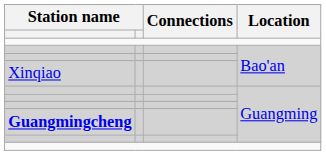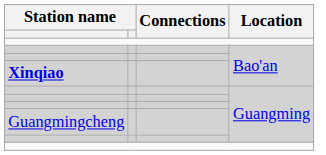(35, 73) normal -> (36, 73) bold
(70, 121) bold -> (66, 121) normal
